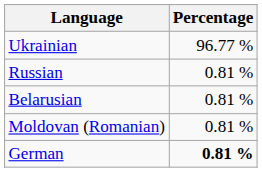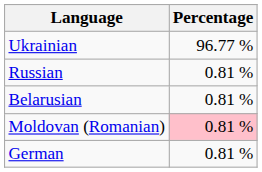(229, 126) no background -> (229, 126) pink background
(228, 153) bold -> (229, 153) normal
